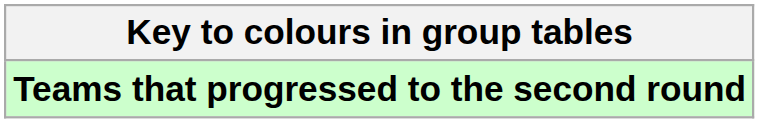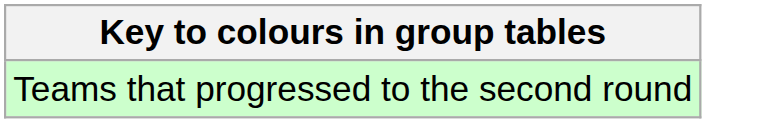(380, 88) bold -> (353, 88) normal
